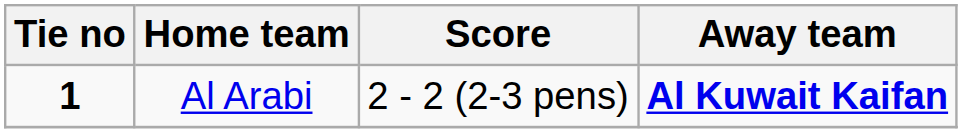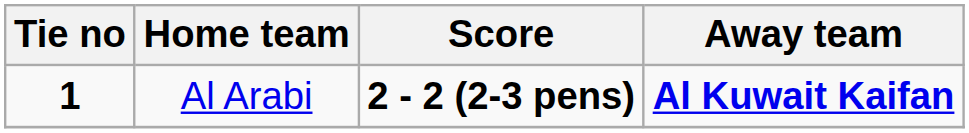(498, 95) normal -> (501, 95) bold
